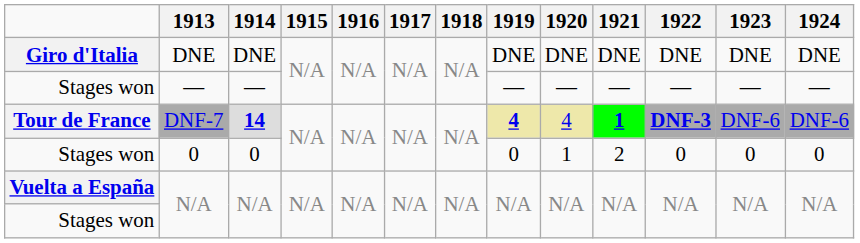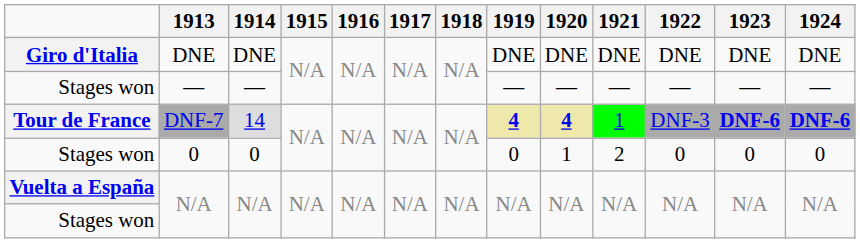(255, 120) bold -> (255, 120) normal
(566, 120) normal -> (566, 120) bold
(619, 120) bold -> (619, 120) normal
(681, 120) bold -> (680, 120) normal
(750, 120) normal -> (750, 120) bold
(819, 120) normal -> (820, 120) bold
